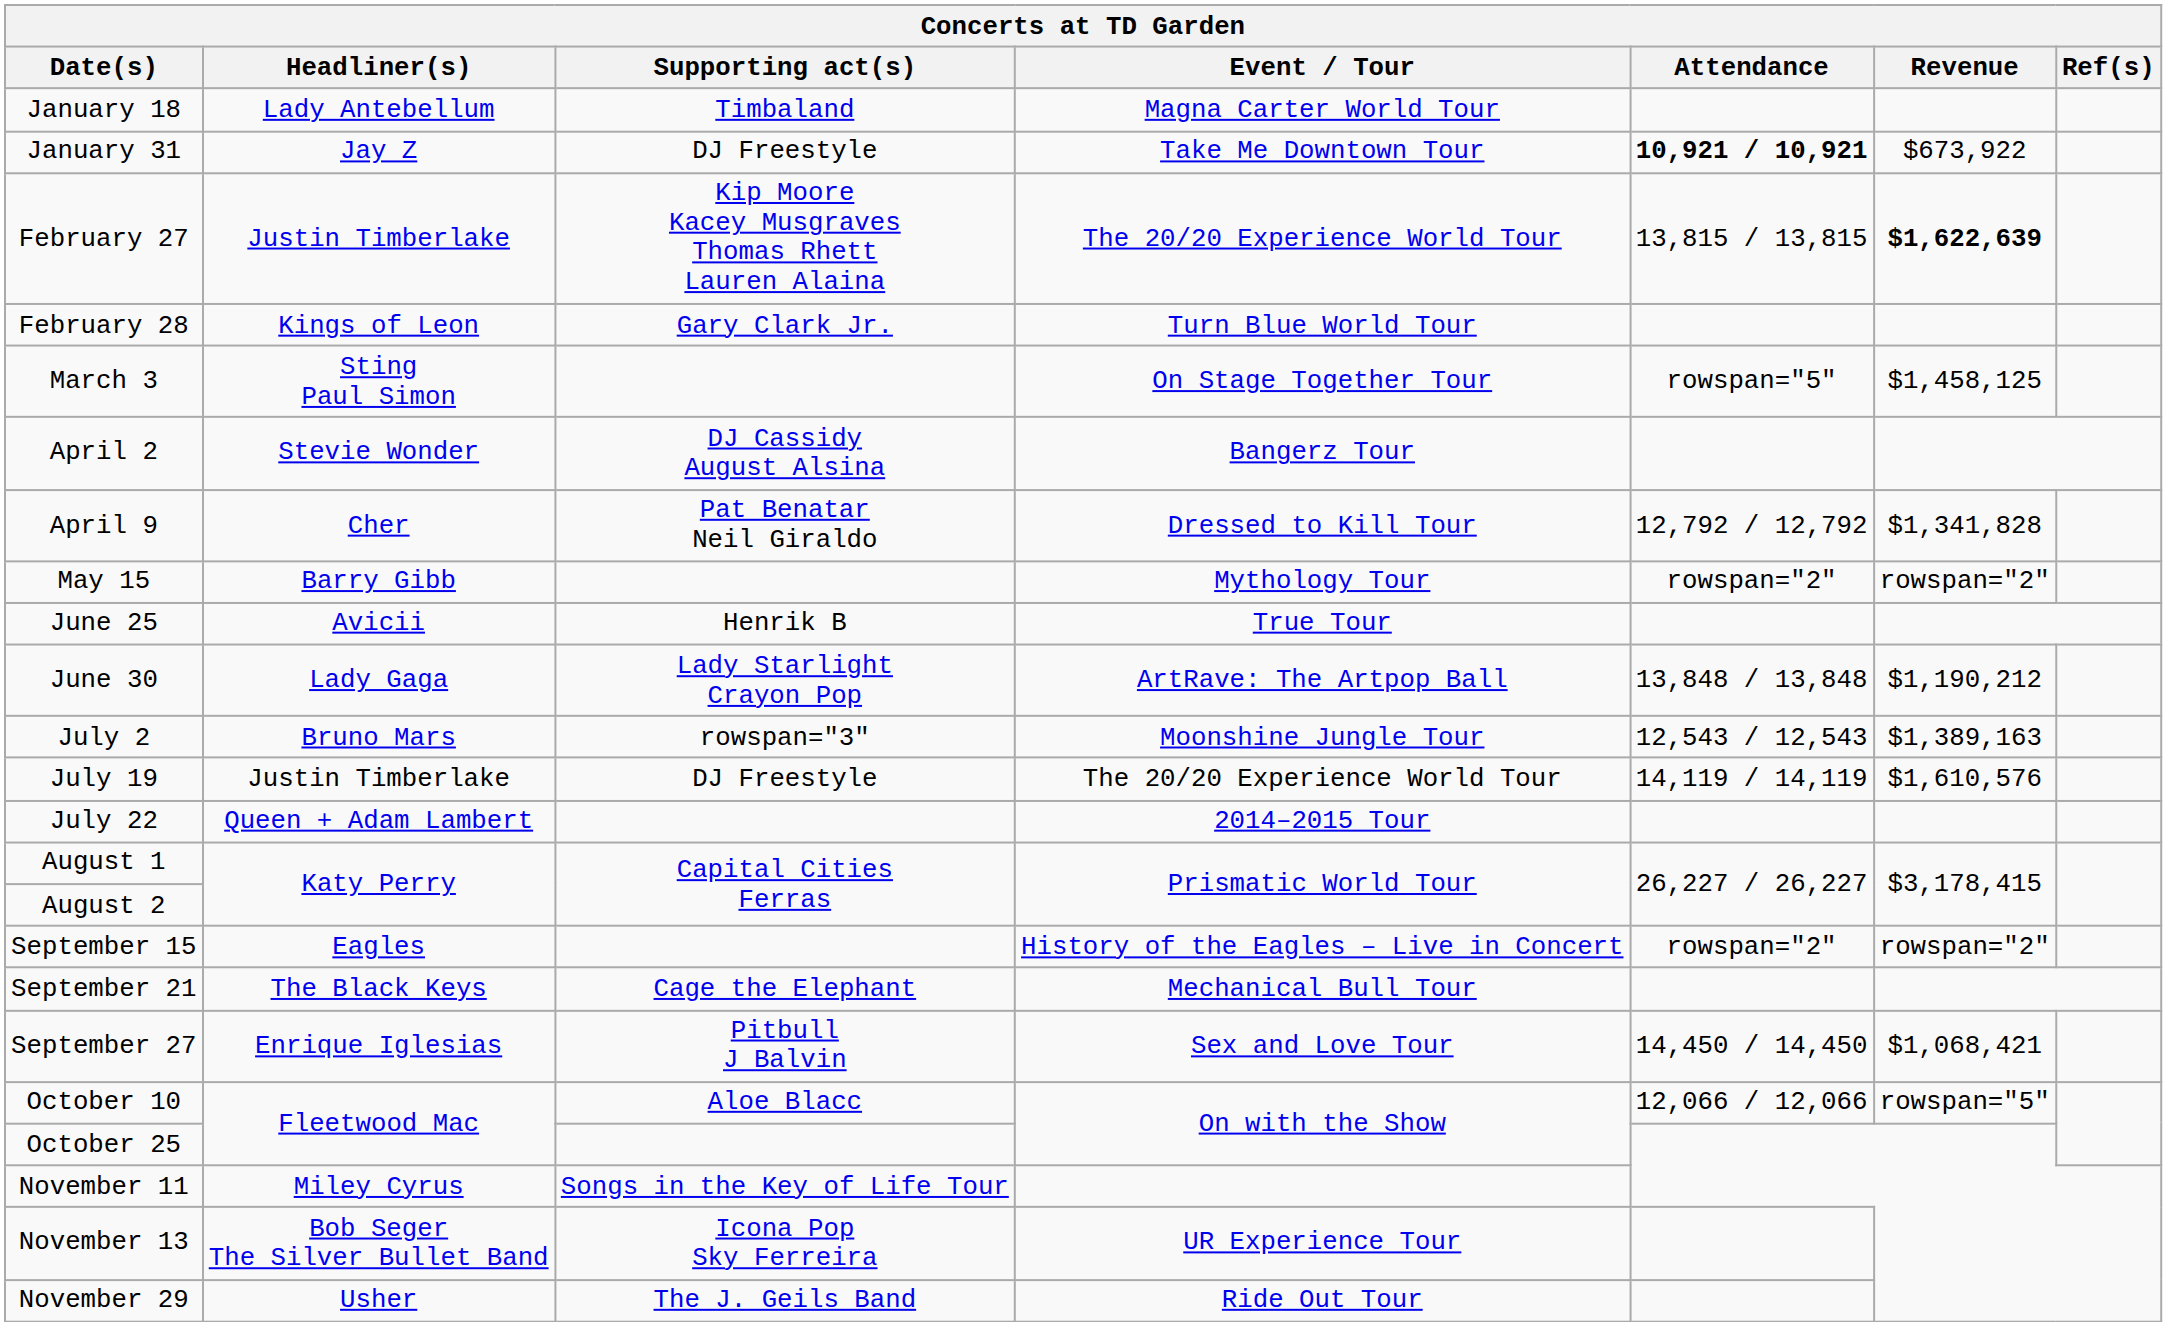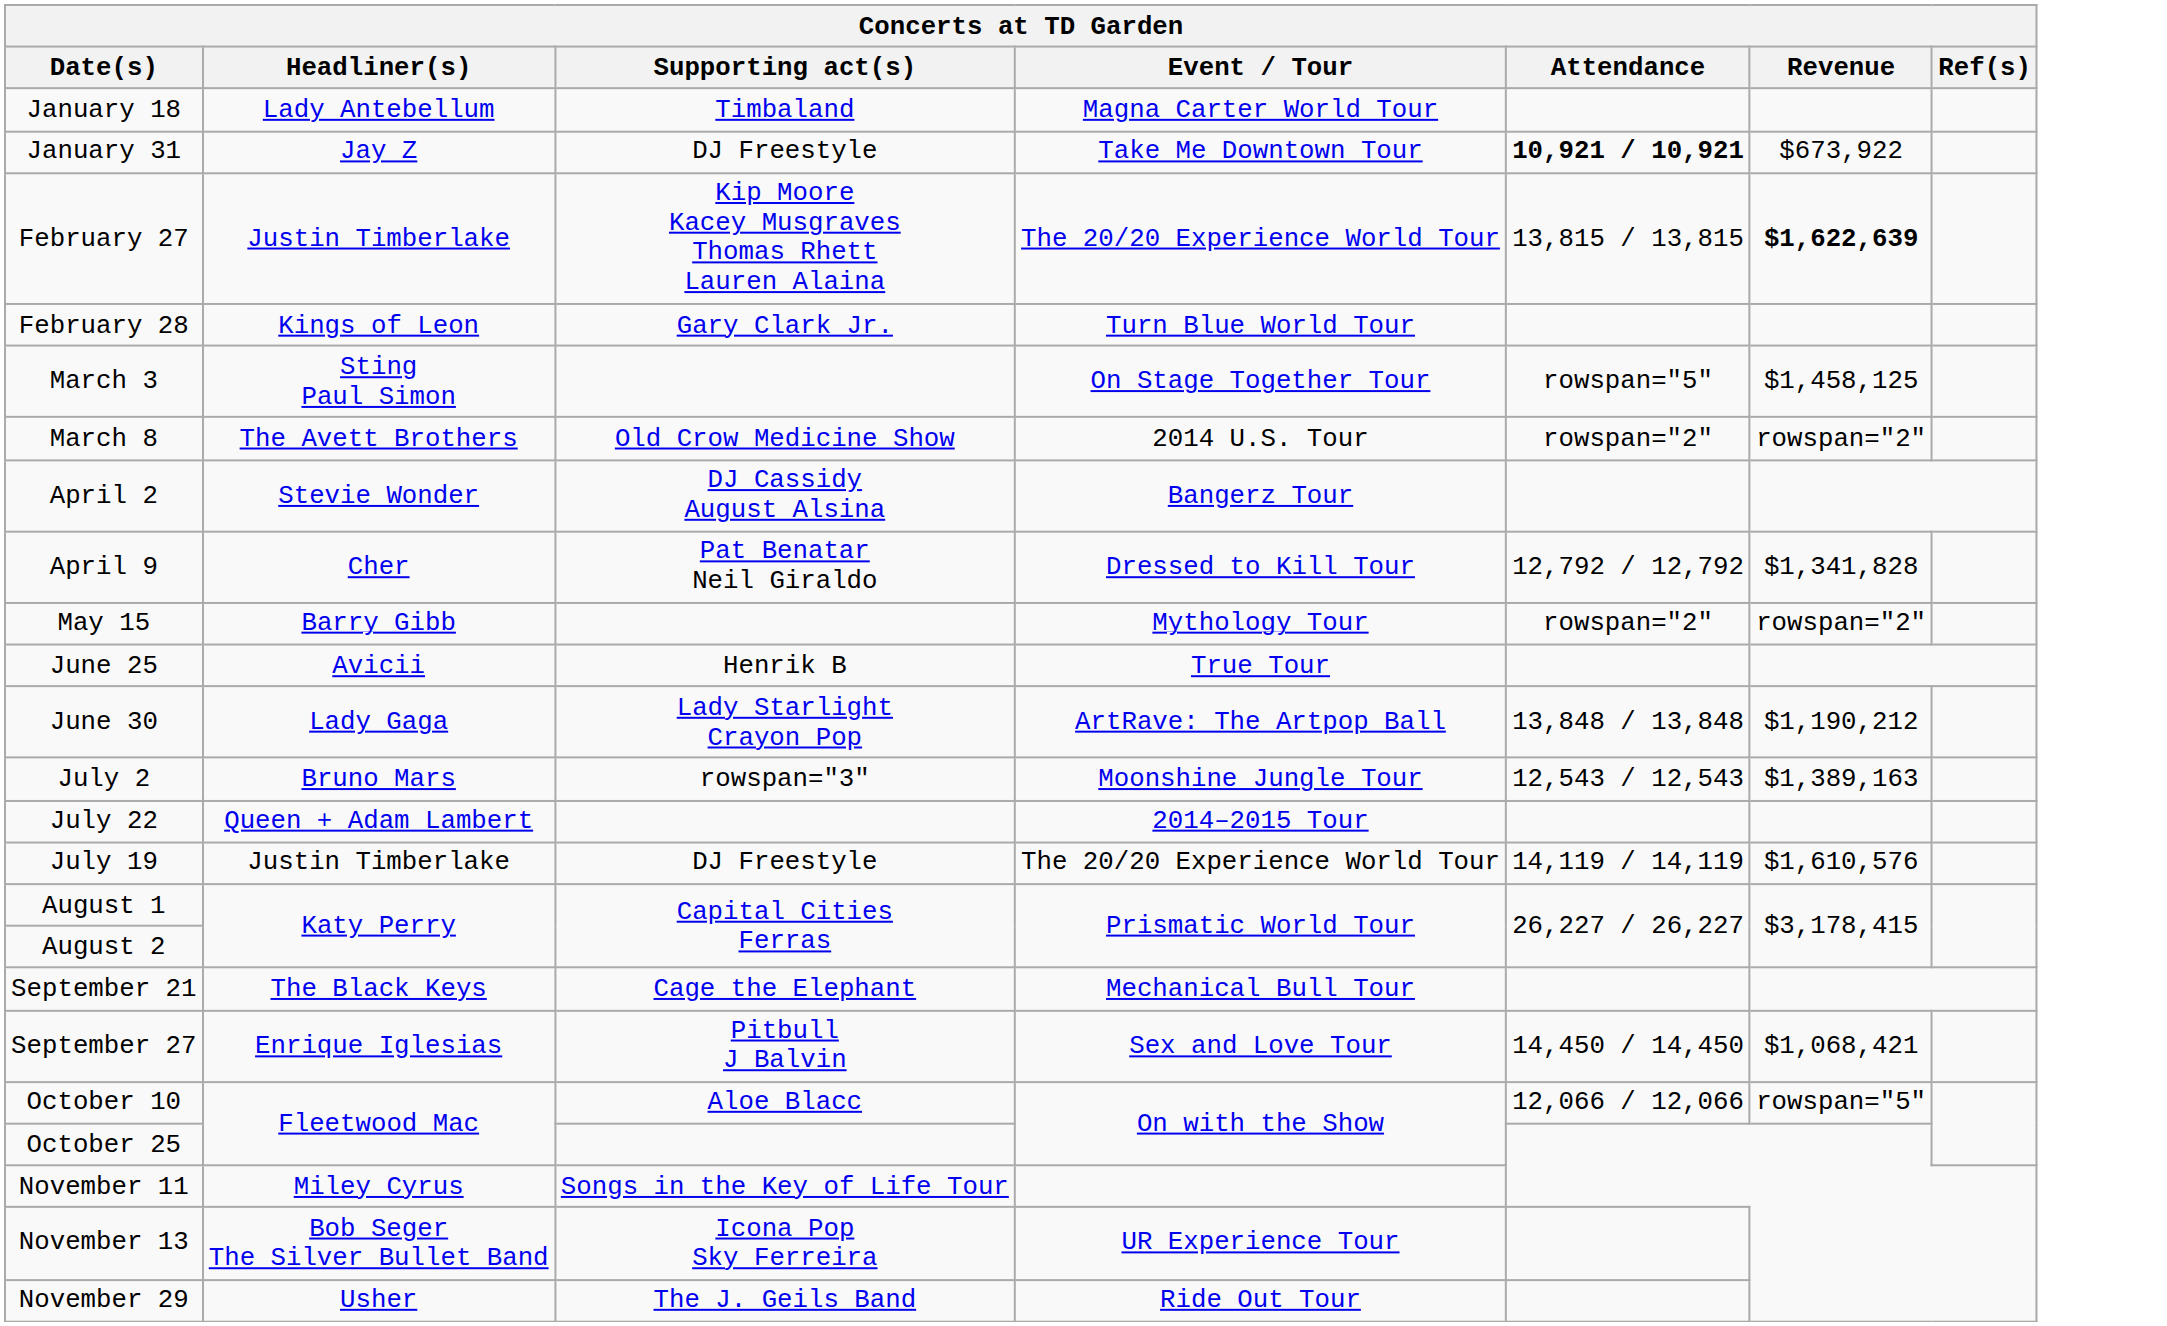+ row: (104, 438)
rows swapped: (104, 779) <-> (104, 821)
- row: (104, 947)
